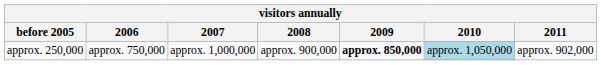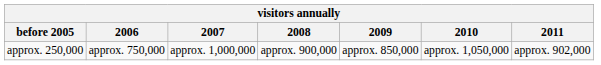(382, 50) bold -> (380, 50) normal
(469, 50) lightblue background -> (466, 50) no background
